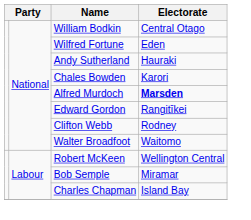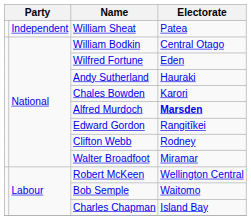+ row: (104, 28)
(161, 142) Waitomo -> (179, 158) Miramar
(160, 175) Miramar -> (180, 191) Waitomo
